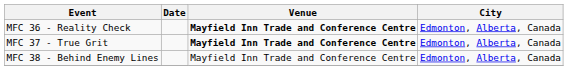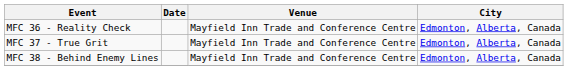(303, 27) bold -> (303, 27) normal
(303, 42) bold -> (303, 42) normal
